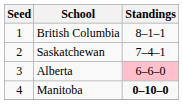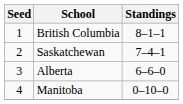(151, 71) pink background -> (151, 71) no background
(151, 90) bold -> (151, 90) normal
